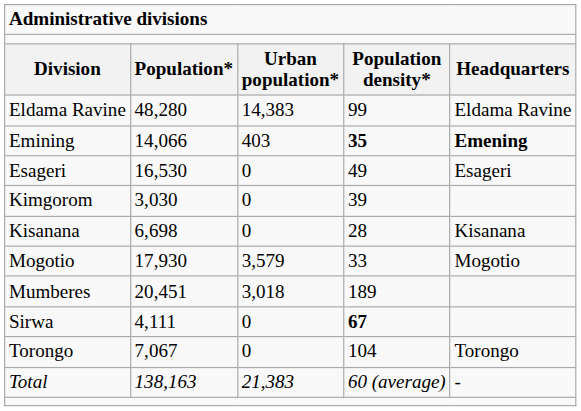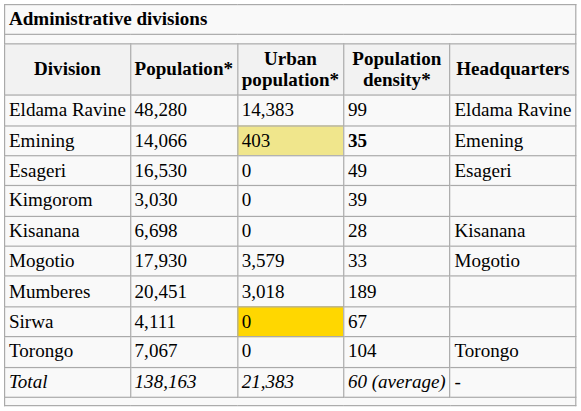(256, 140) no background -> (256, 140) khaki background
(491, 140) bold -> (489, 140) normal
(247, 321) no background -> (247, 321) gold background
(357, 321) bold -> (357, 321) normal
